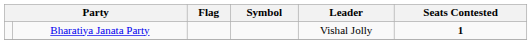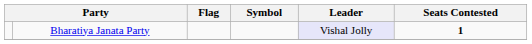(346, 30) no background -> (346, 30) lavender background
